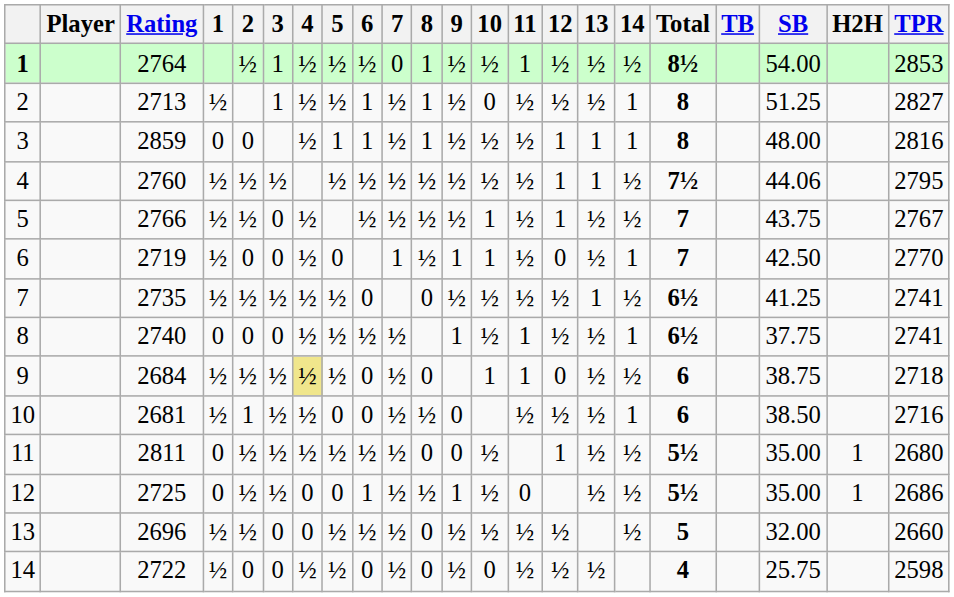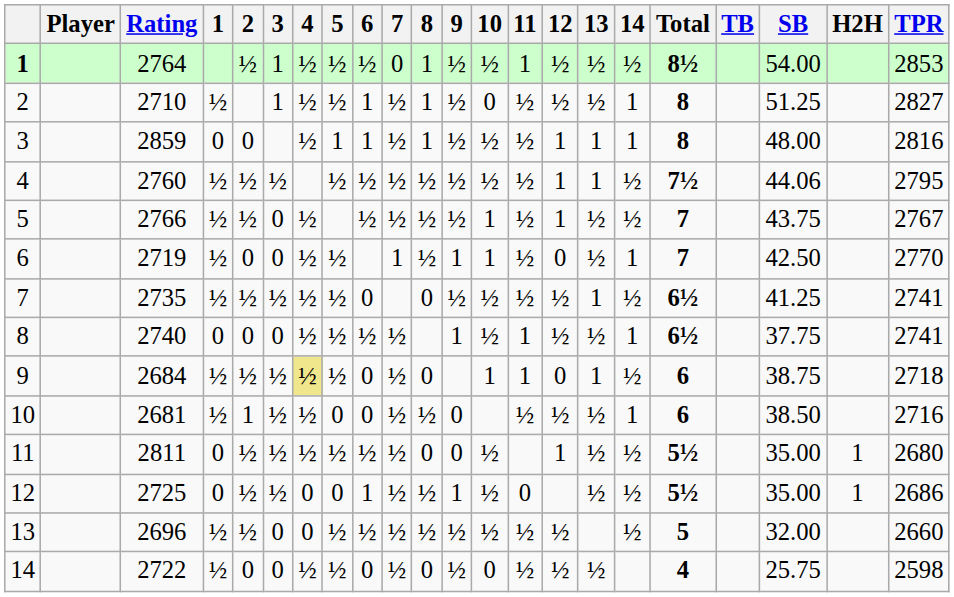(162, 102) 2713 -> (162, 102) 2710
(337, 258) 0 -> (337, 258) ½
(596, 375) ½ -> (596, 375) 1
(427, 532) 0 -> (427, 532) ½
